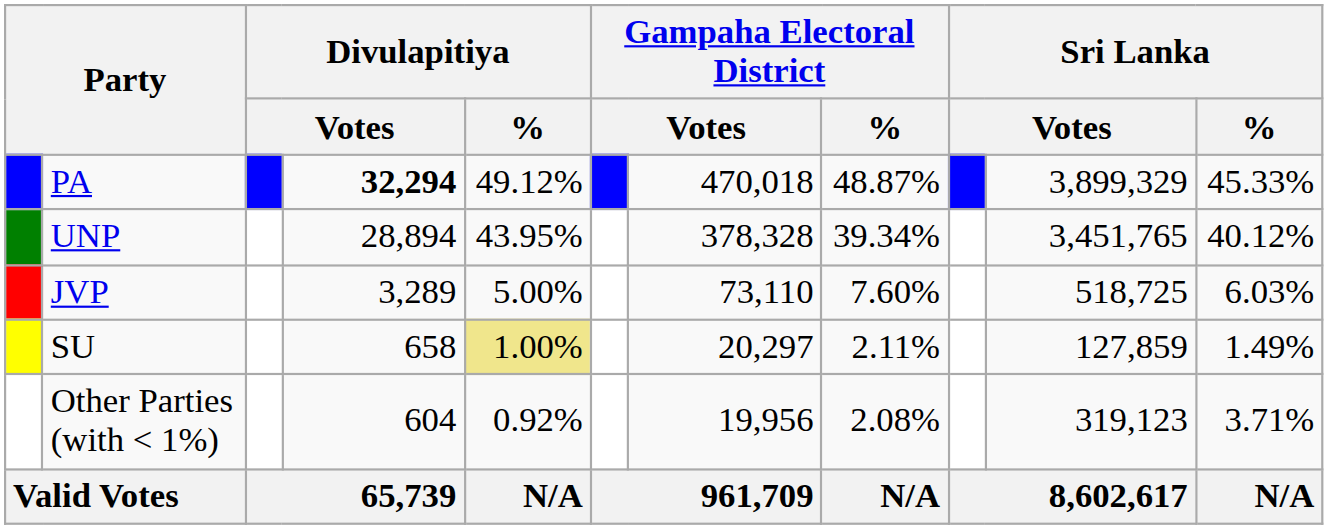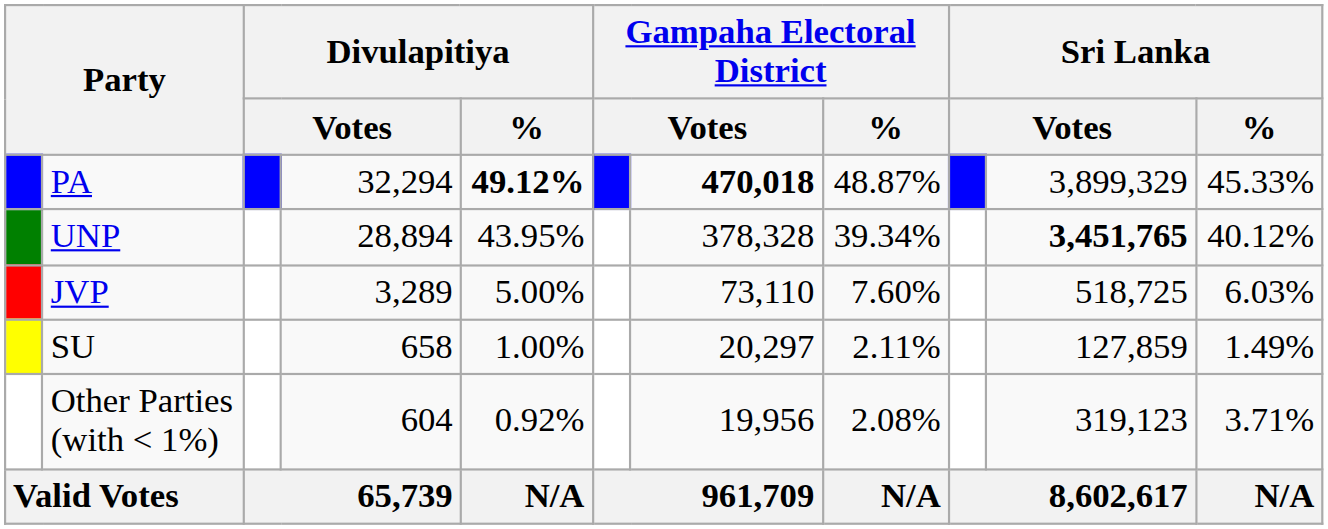(409, 181) bold -> (405, 181) normal
(529, 181) normal -> (528, 181) bold
(757, 181) normal -> (758, 181) bold
(1118, 236) normal -> (1118, 236) bold
(538, 346) khaki background -> (540, 346) no background
